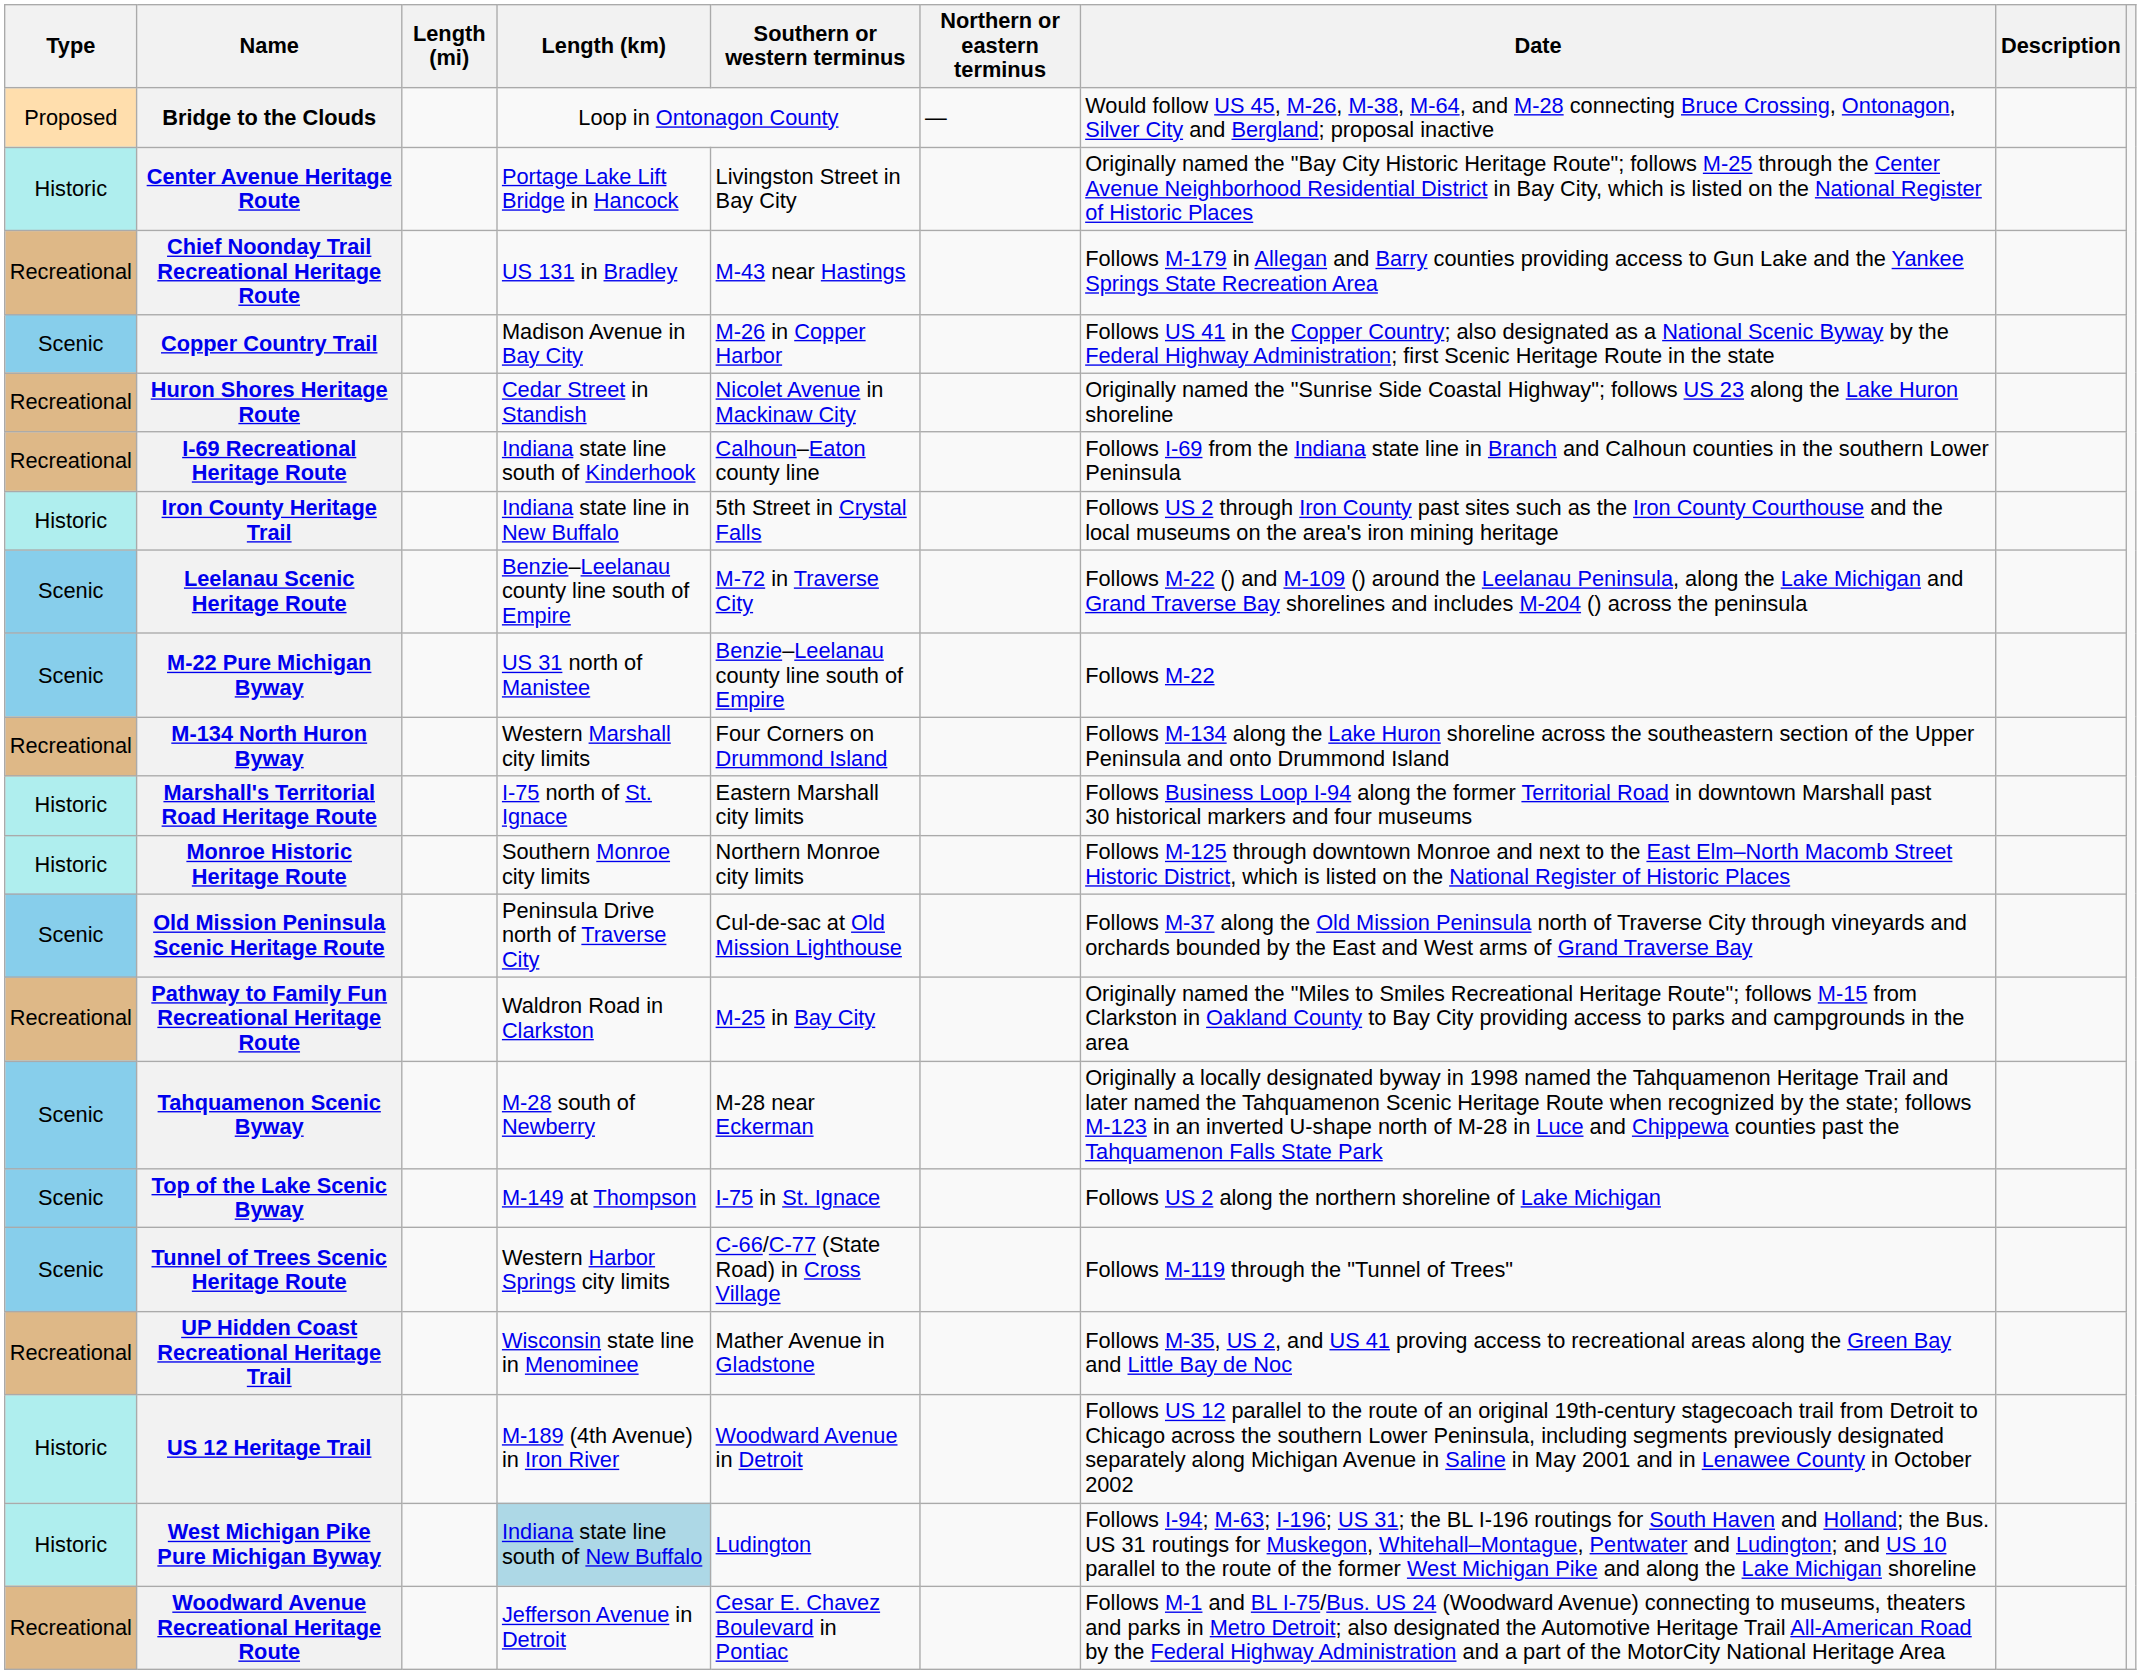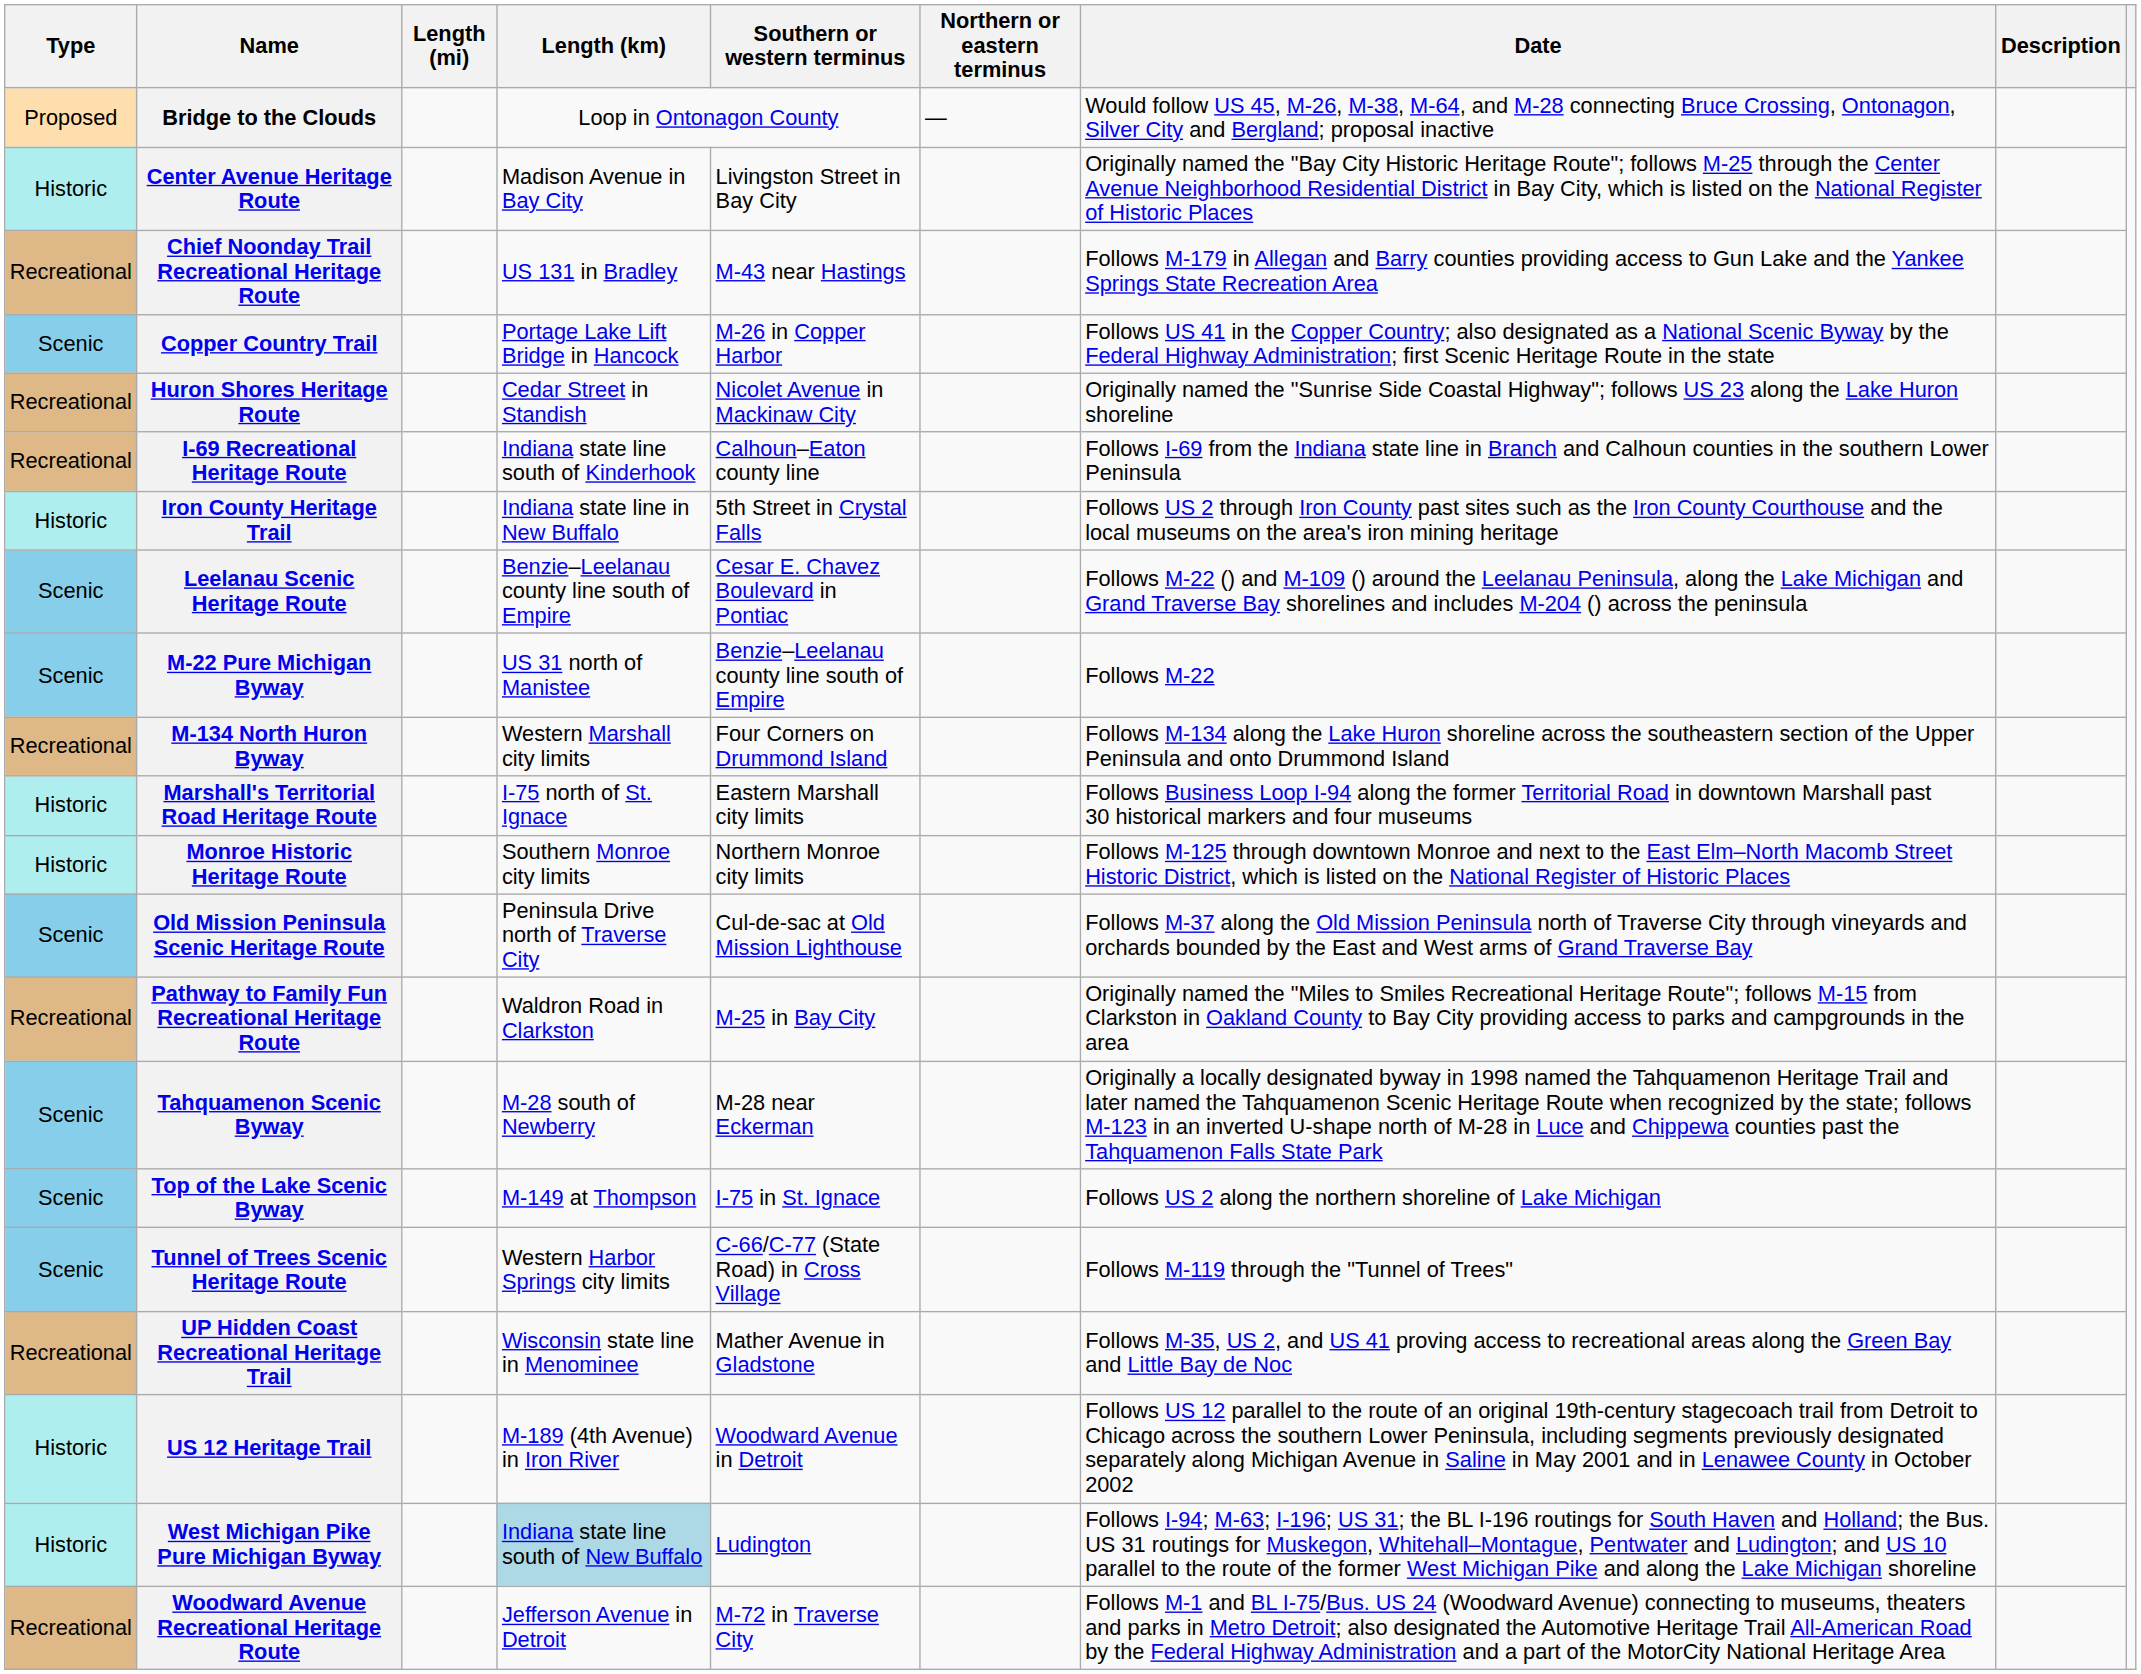(590, 188) Portage Lake Lift Bridge in Hancock -> (594, 188) Madison Avenue in Bay City
(594, 343) Madison Avenue in Bay City -> (590, 343) Portage Lake Lift Bridge in Hancock
(797, 591) M-72 in Traverse City -> (798, 591) Cesar E. Chavez Boulevard in Pontiac
(798, 1627) Cesar E. Chavez Boulevard in Pontiac -> (797, 1627) M-72 in Traverse City
